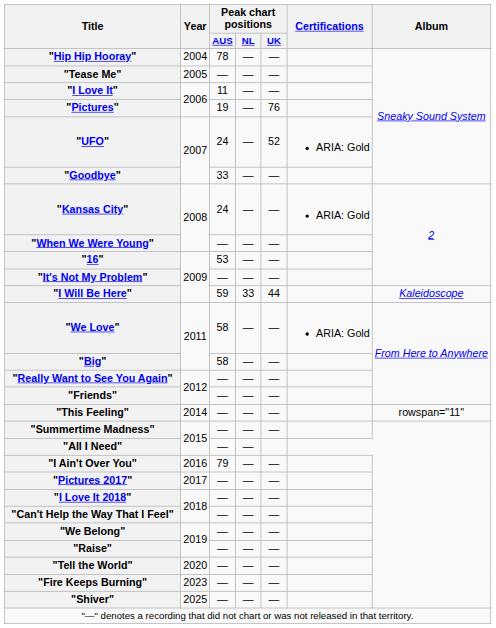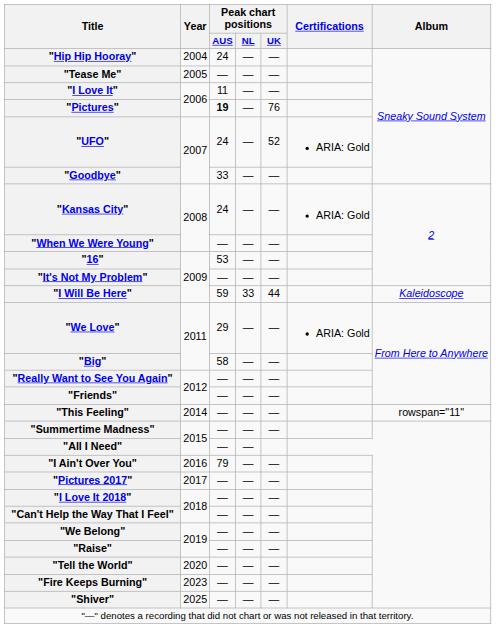(222, 57) 78 -> (222, 57) 24
(222, 108) normal -> (222, 108) bold
(222, 328) 58 -> (222, 328) 29
